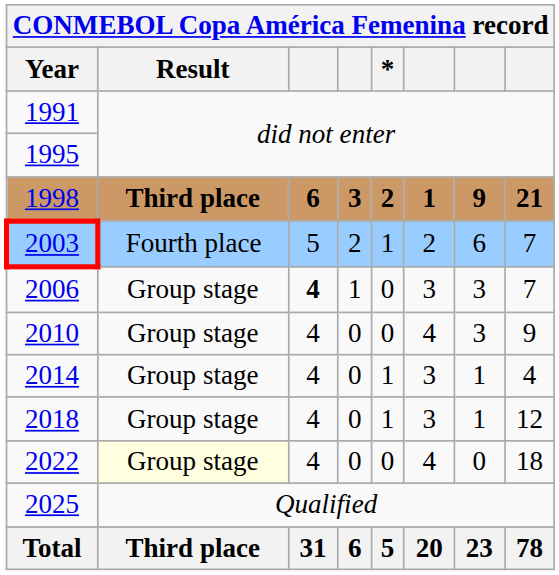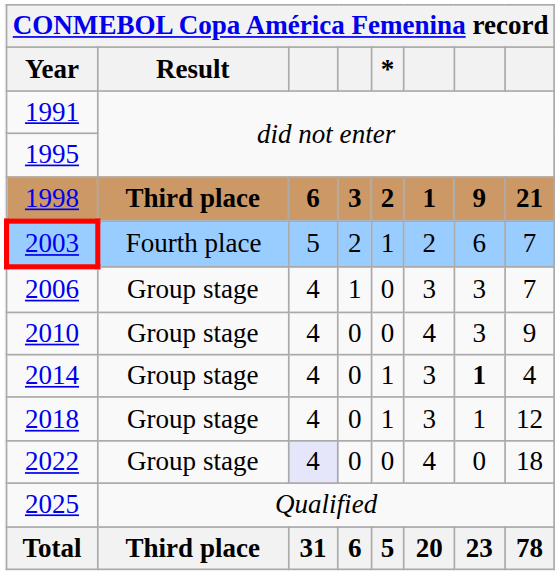(313, 289) bold -> (313, 289) normal
(479, 375) normal -> (479, 375) bold
(193, 461) lightyellow background -> (193, 461) no background
(313, 461) no background -> (313, 461) lavender background
